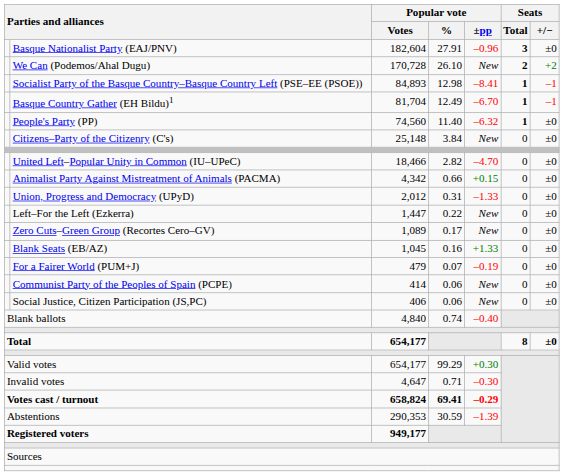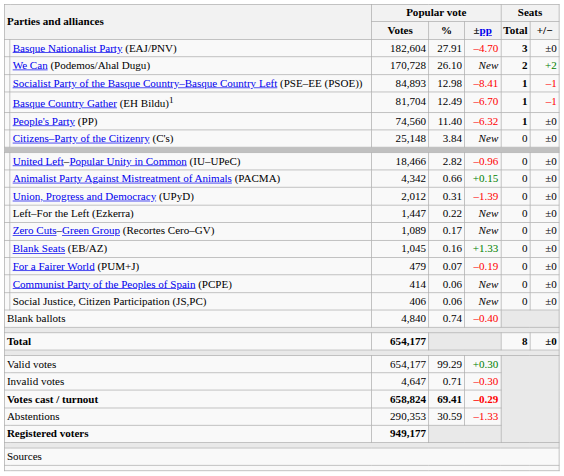(486, 48) –0.96 -> (486, 48) –4.70
(486, 161) –4.70 -> (486, 161) –0.96
(486, 196) –1.33 -> (486, 196) –1.39
(486, 416) –1.39 -> (486, 416) –1.33
